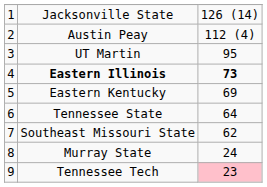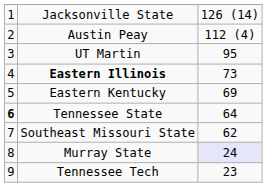(230, 74) bold -> (230, 74) normal
(11, 113) normal -> (11, 113) bold
(230, 152) no background -> (230, 152) lavender background
(230, 172) pink background -> (230, 172) no background
